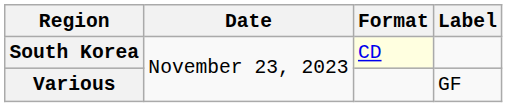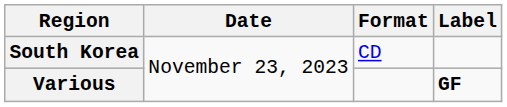(370, 53) lightyellow background -> (370, 53) no background
(450, 85) normal -> (450, 85) bold
